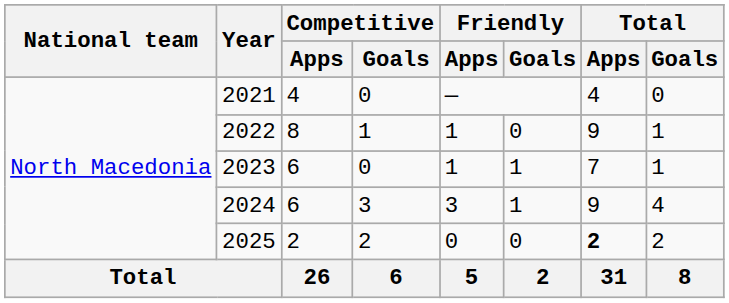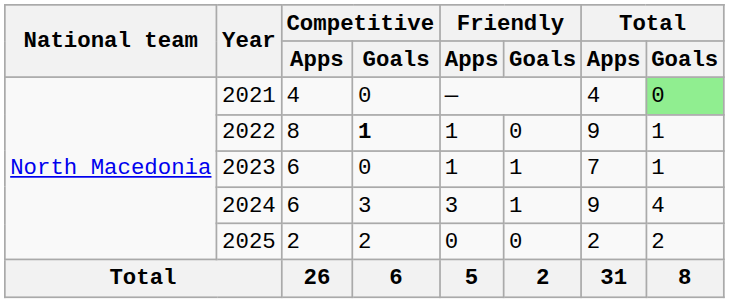(658, 96) no background -> (658, 96) lightgreen background
(365, 132) normal -> (365, 132) bold
(594, 242) bold -> (594, 242) normal
